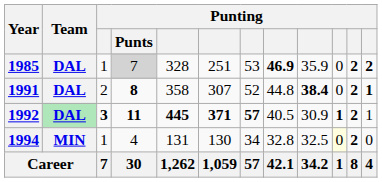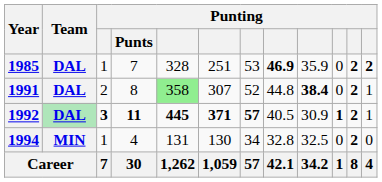(134, 66) lightgrey background -> (134, 66) no background
(134, 90) bold -> (134, 90) normal
(177, 90) no background -> (177, 90) lightgreen background
(369, 90) bold -> (369, 90) normal
(339, 139) lightyellow background -> (339, 139) no background
